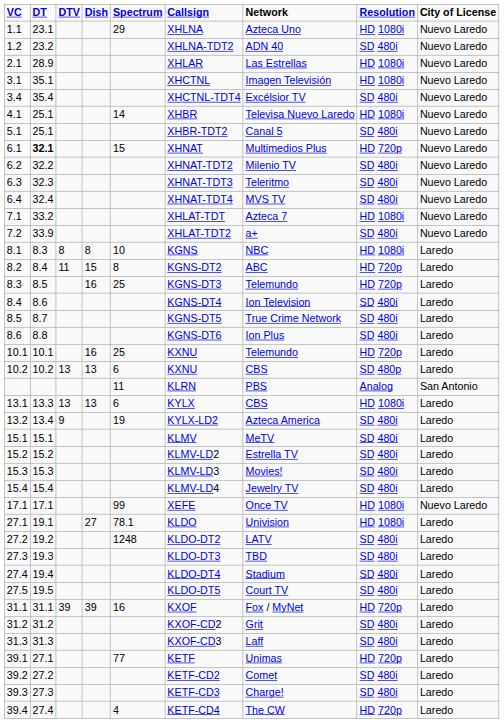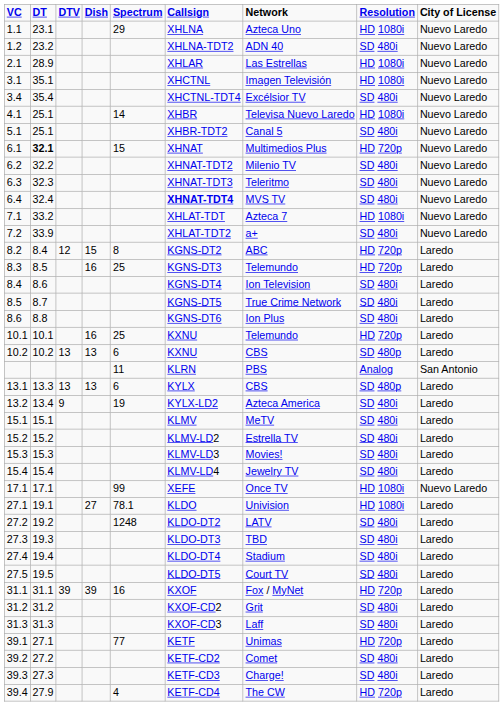(200, 200) normal -> (200, 200) bold
- row: (14, 251)
(64, 268) 11 -> (64, 251) 12
(382, 404) HD 1080i -> (380, 387) SD 480p
(43, 710) 27.4 -> (43, 693) 27.9
